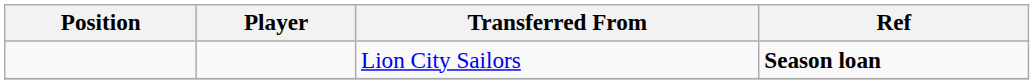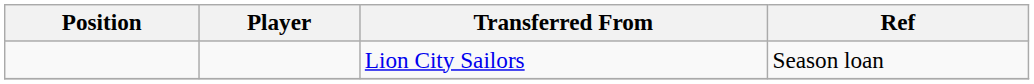(823, 59) bold -> (828, 59) normal
